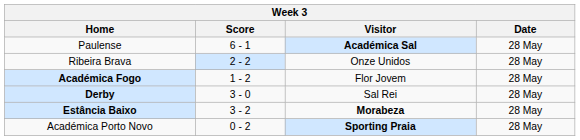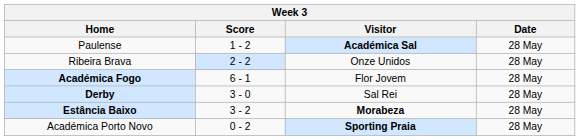(240, 45) 6 - 1 -> (240, 45) 1 - 2
(240, 78) 1 - 2 -> (240, 78) 6 - 1
